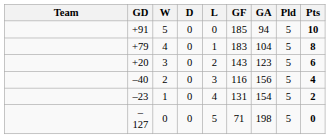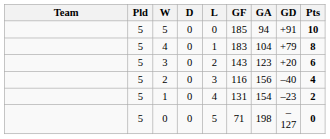columns swapped: (288, 12) <-> (140, 12)
